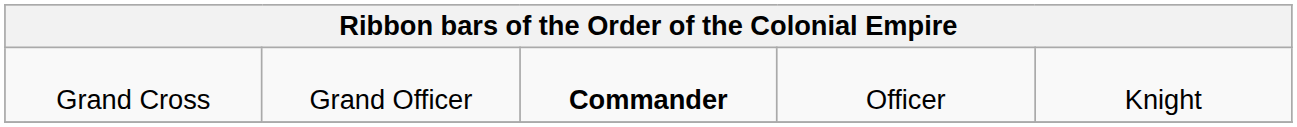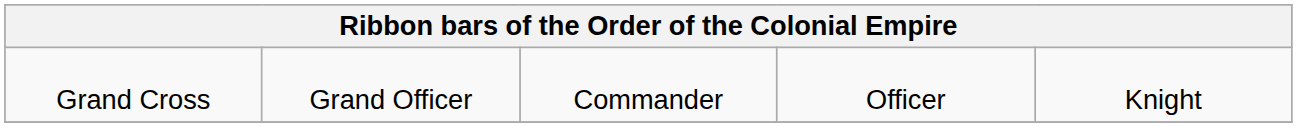(648, 99) bold -> (648, 99) normal
